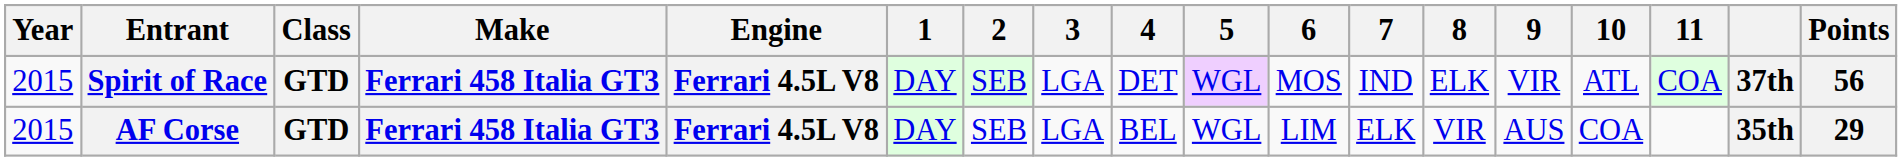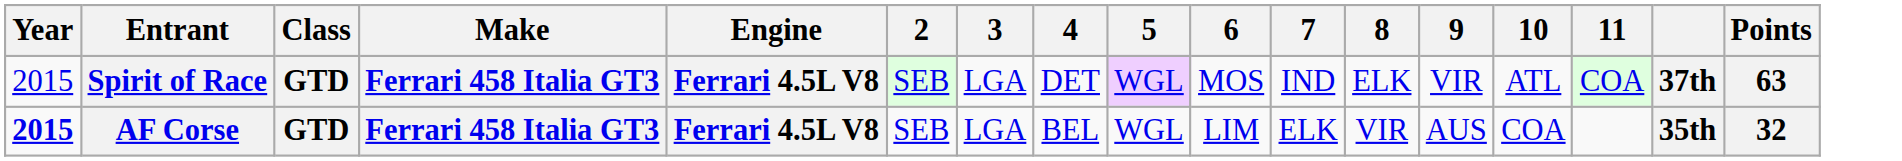- column: (925, 30)
(1849, 80) 56 -> (1771, 80) 63
(43, 130) normal -> (43, 130) bold
(1849, 130) 29 -> (1771, 130) 32
